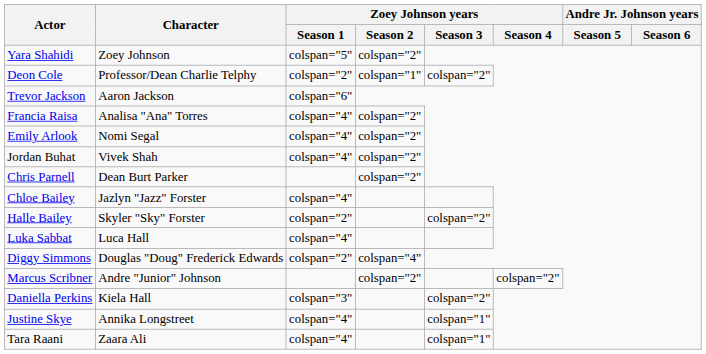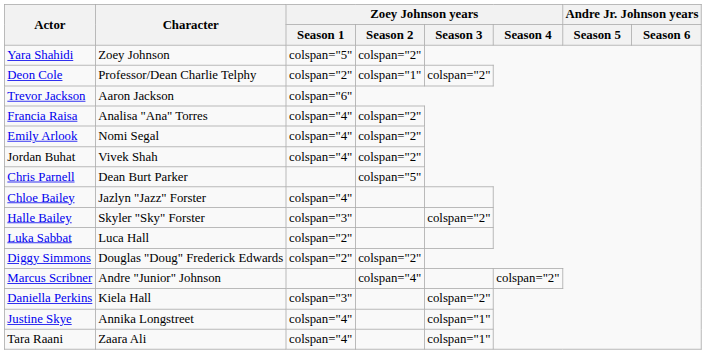(390, 177) colspan="2" -> (390, 177) colspan="5"
(321, 217) colspan="2" -> (321, 217) colspan="3"
(321, 237) colspan="4" -> (321, 237) colspan="2"
(390, 258) colspan="4" -> (390, 258) colspan="2"
(390, 278) colspan="2" -> (390, 278) colspan="4"
